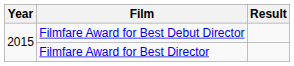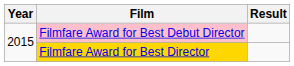(142, 33) no background -> (142, 33) pink background
(124, 52) no background -> (124, 52) gold background
